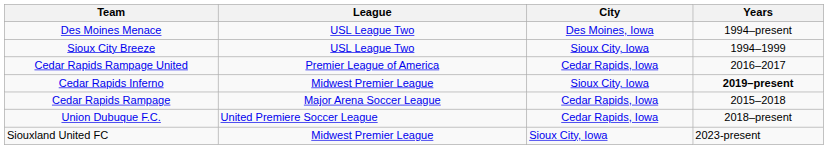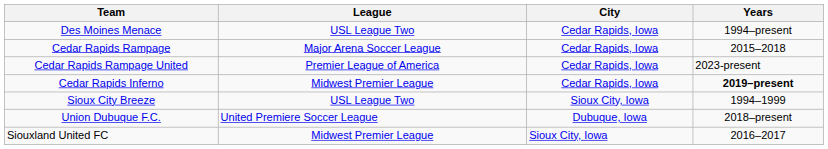(610, 30) Des Moines, Iowa -> (610, 30) Cedar Rapids, Iowa
rows swapped: (111, 100) <-> (111, 48)
(758, 65) 2016–2017 -> (728, 65) 2023-present
(610, 83) Sioux City, Iowa -> (610, 83) Cedar Rapids, Iowa
(610, 118) Cedar Rapids, Iowa -> (610, 118) Dubuque, Iowa
(728, 135) 2023-present -> (758, 135) 2016–2017
